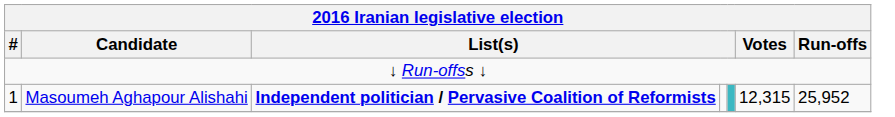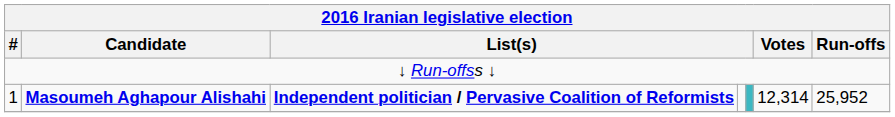(137, 97) normal -> (146, 97) bold
(765, 97) 12,315 -> (783, 97) 12,314
